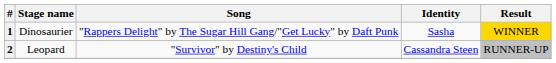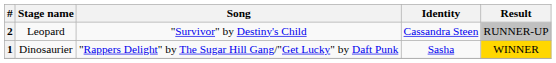rows swapped: (10, 31) <-> (10, 49)
